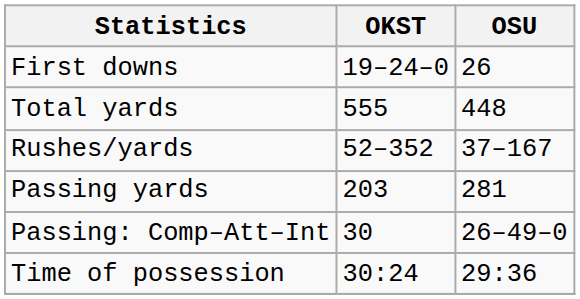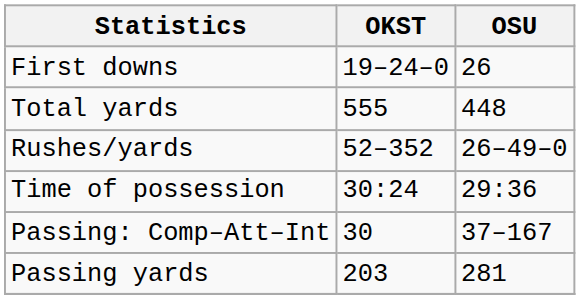(507, 150) 37–167 -> (514, 150) 26–49–0
rows swapped: (110, 191) <-> (148, 274)
(514, 233) 26–49–0 -> (507, 233) 37–167
